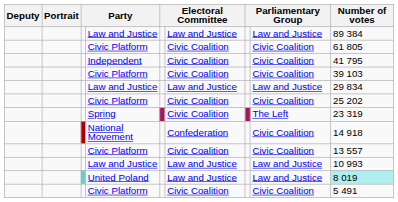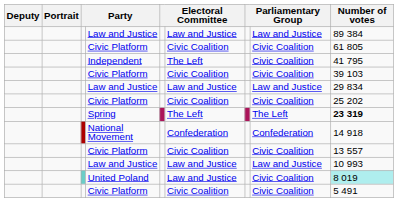(198, 60) Civic Coalition -> (185, 60) The Left
(198, 114) Civic Coalition -> (185, 114) The Left
(348, 114) normal -> (348, 114) bold
(283, 132) Civic Coalition -> (283, 132) Confederation
(287, 177) Law and Justice -> (283, 177) Civic Coalition
